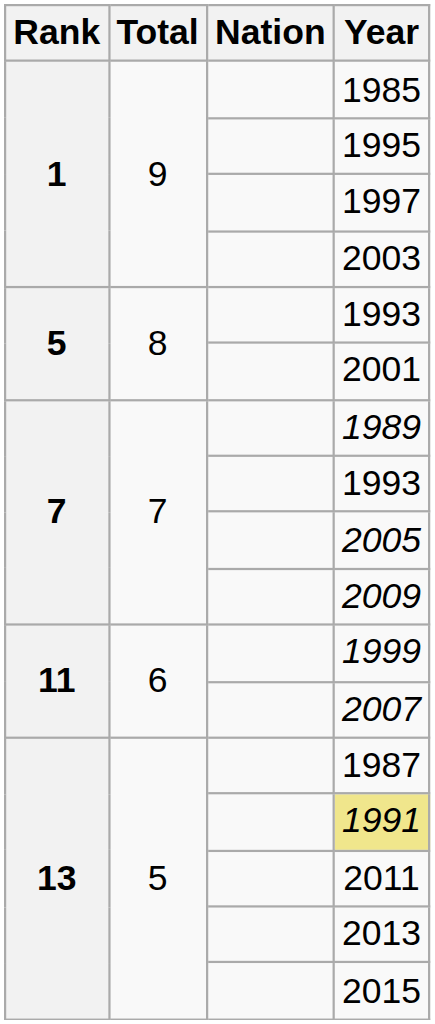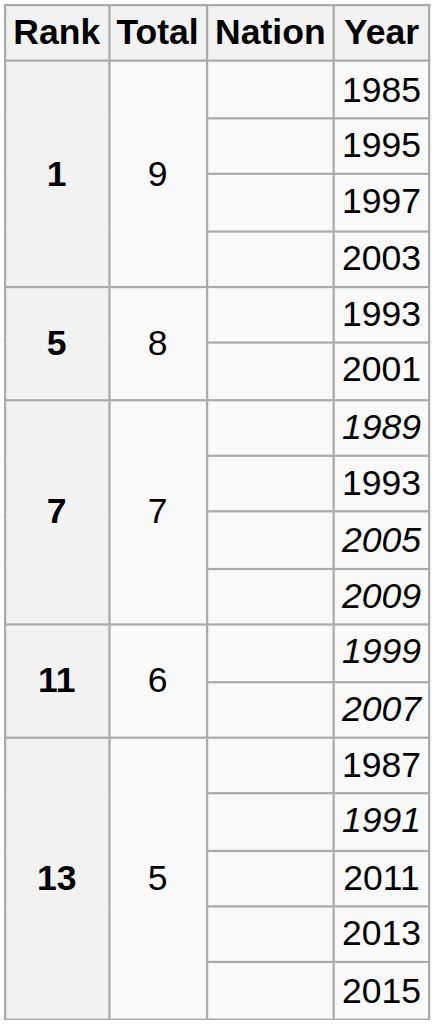(382, 821) khaki background -> (382, 821) no background
